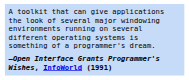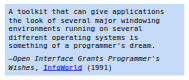(84, 63) bold -> (84, 63) normal
